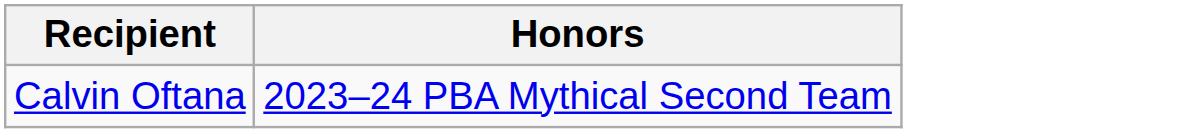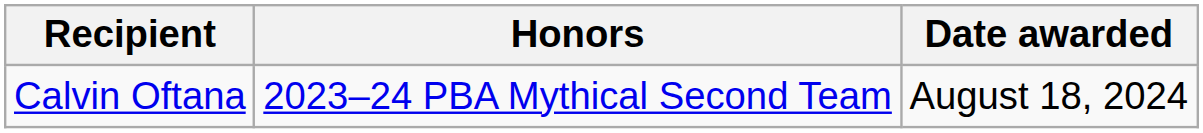+ column: (1049, 34)
